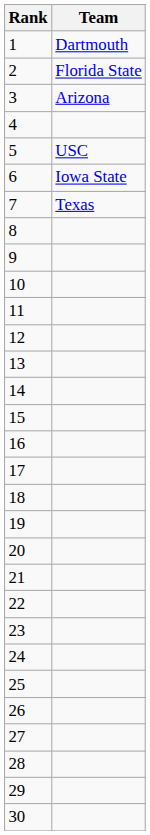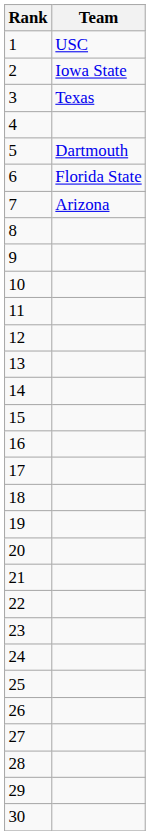(92, 44) Dartmouth -> (72, 44) USC
(99, 71) Florida State -> (91, 71) Iowa State
(82, 97) Arizona -> (75, 97) Texas
(72, 151) USC -> (92, 151) Dartmouth
(91, 177) Iowa State -> (99, 177) Florida State
(75, 204) Texas -> (82, 204) Arizona
